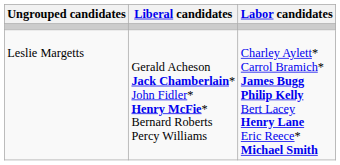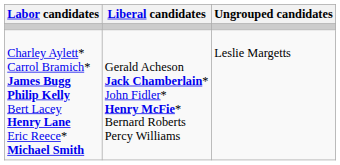columns swapped: (287, 14) <-> (67, 14)
